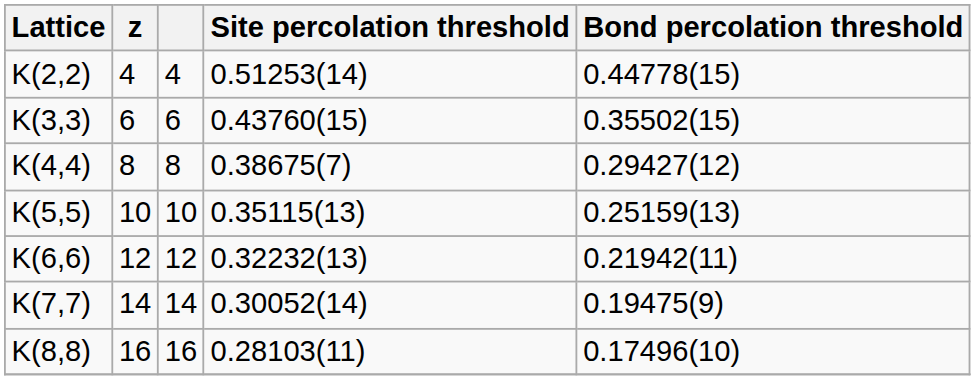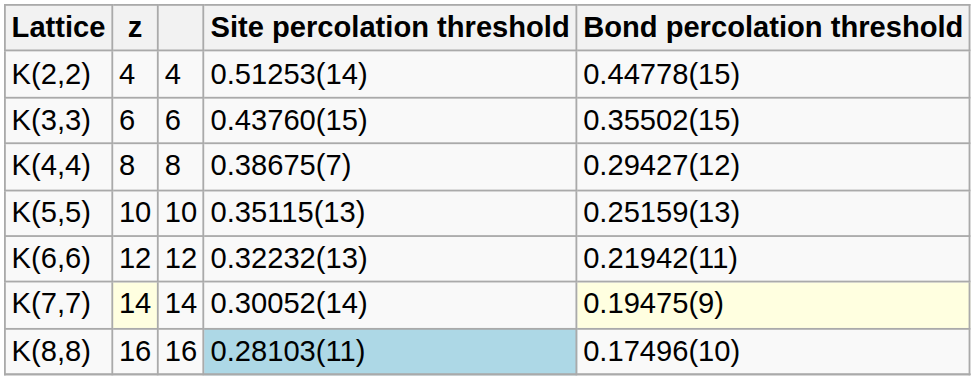(135, 304) no background -> (135, 304) lightyellow background
(654, 304) no background -> (654, 304) lightyellow background
(288, 350) no background -> (288, 350) lightblue background
